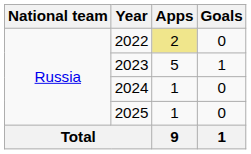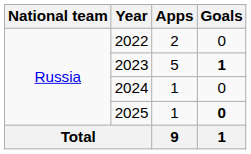(174, 40) khaki background -> (174, 40) no background
(222, 64) normal -> (222, 64) bold
(222, 112) normal -> (222, 112) bold
